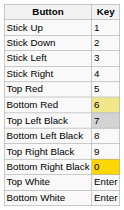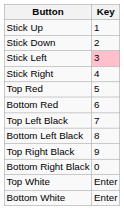(97, 58) no background -> (97, 58) pink background
(97, 105) khaki background -> (97, 105) no background
(97, 120) lightgrey background -> (97, 120) no background
(97, 167) gold background -> (97, 167) no background
